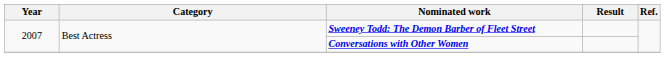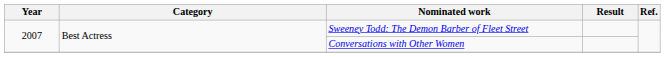(432, 28) bold -> (428, 28) normal
(398, 44) bold -> (396, 44) normal
